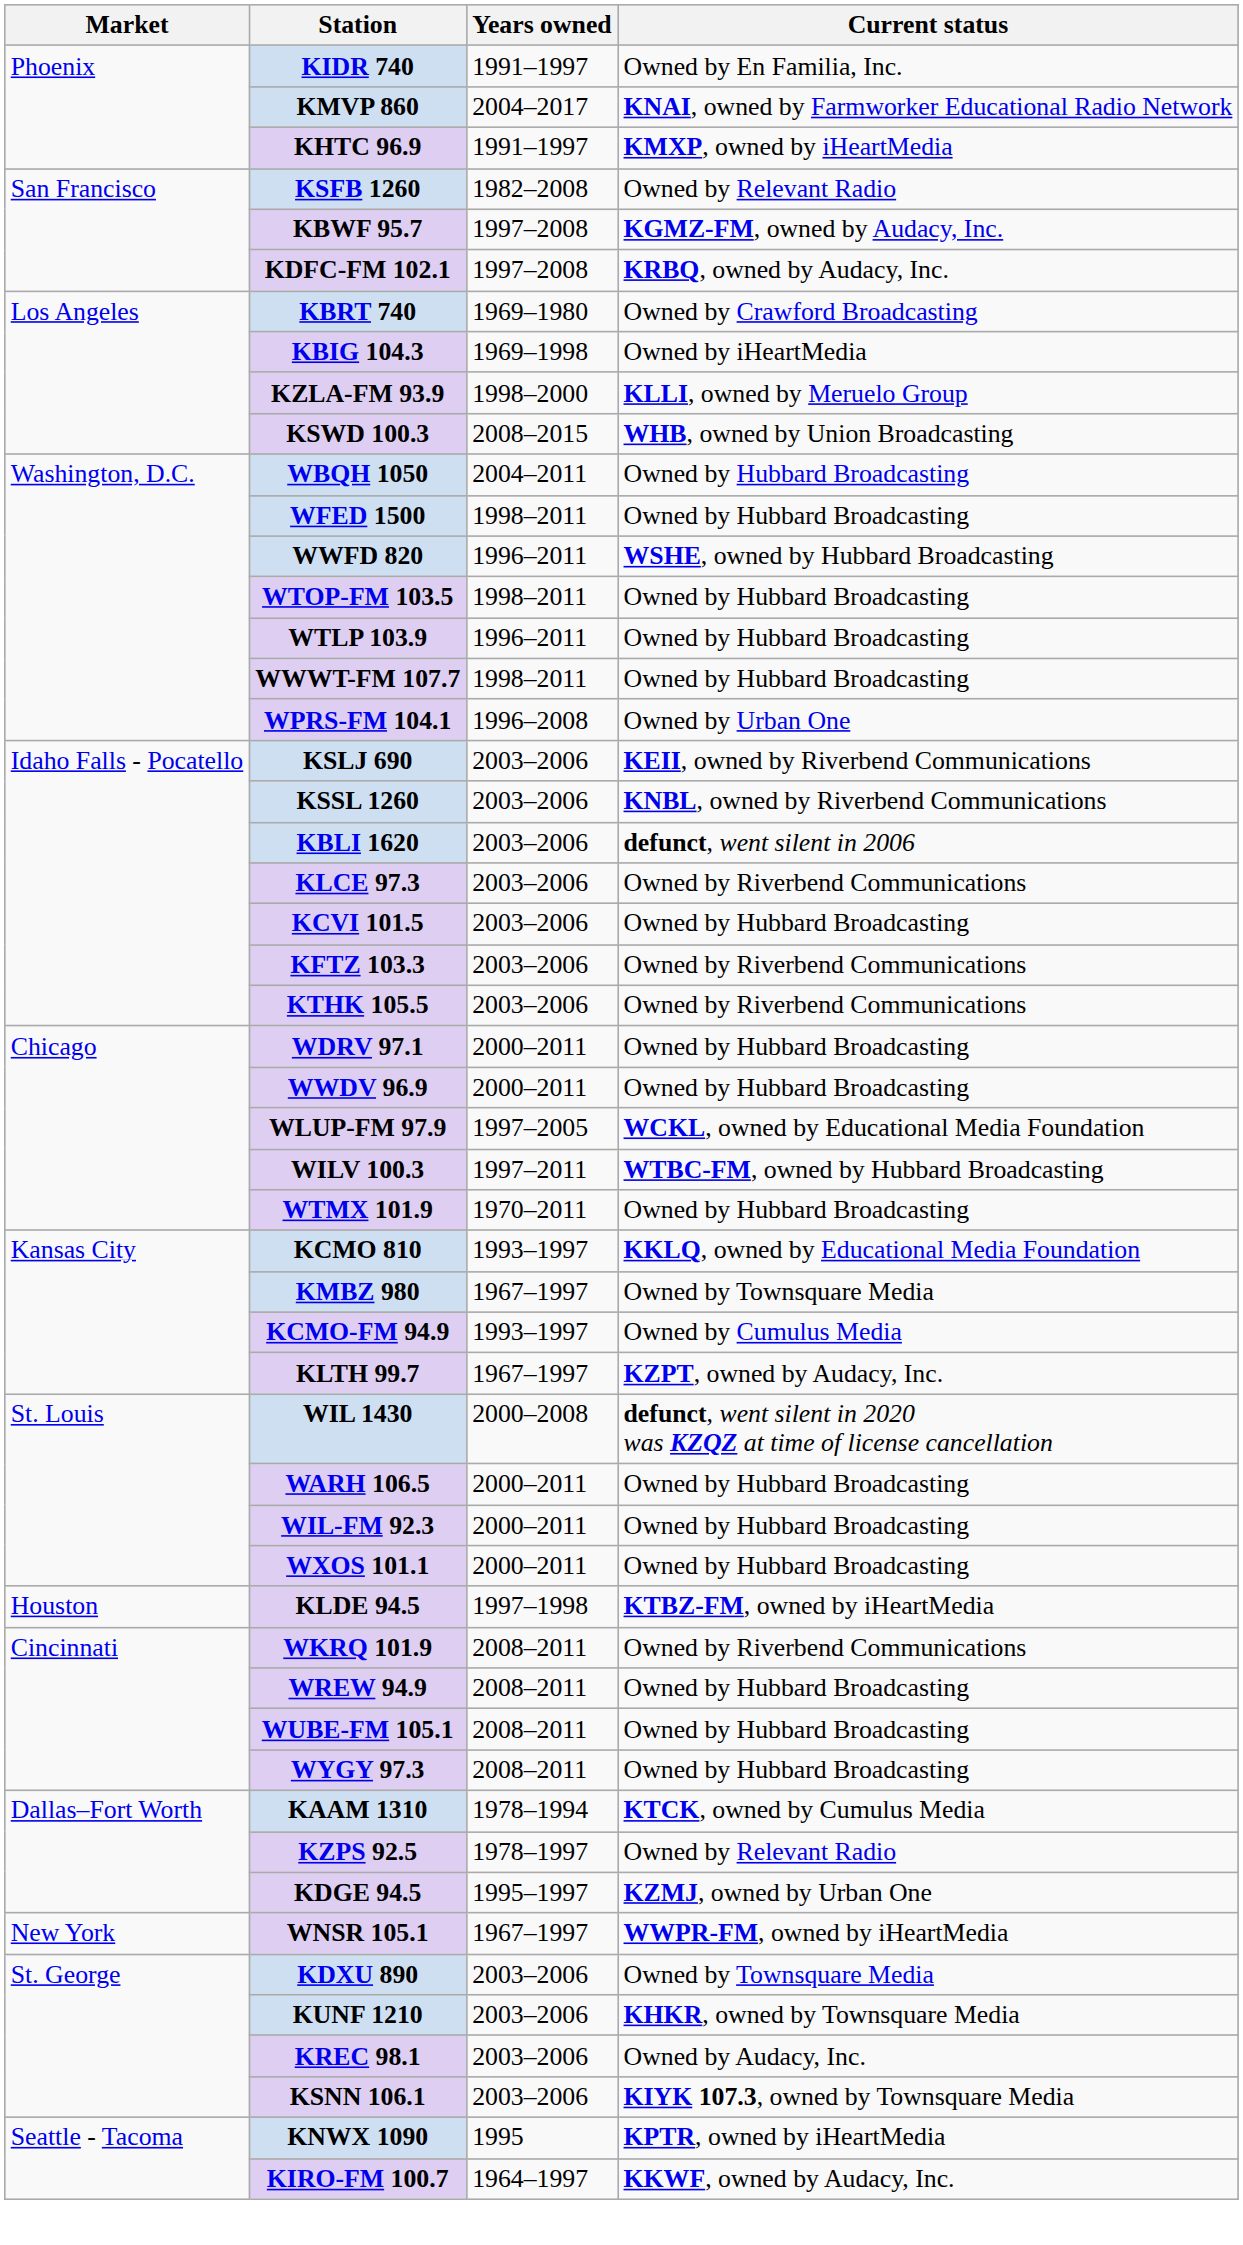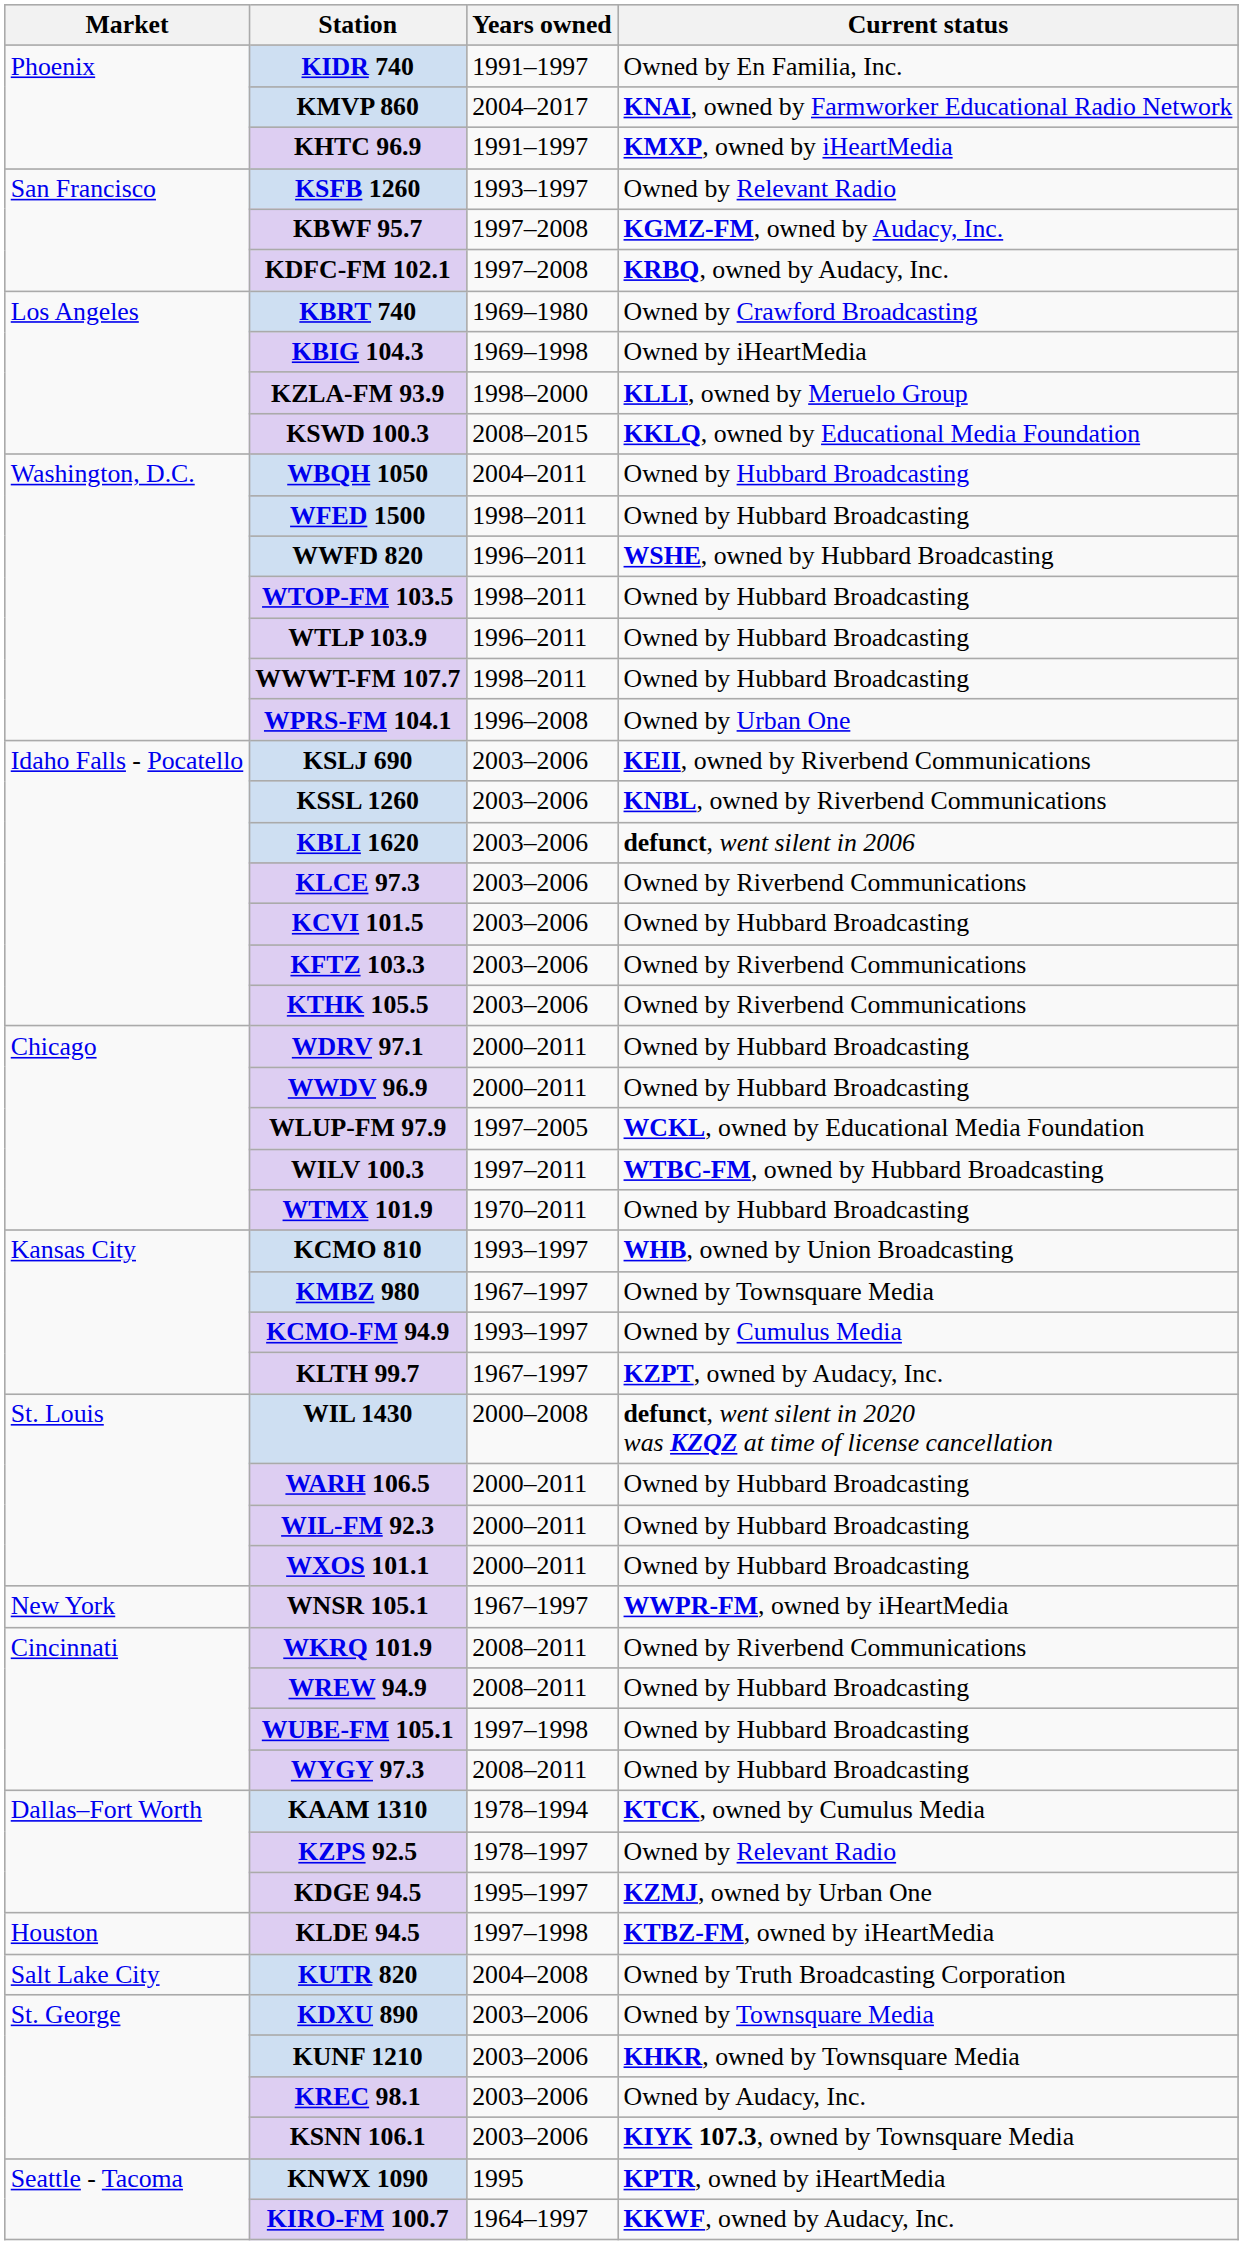(530, 188) 1982–2008 -> (530, 188) 1993–1997
(819, 433) WHB, owned by Union Broadcasting -> (882, 433) KKLQ, owned by Educational Media Foundation
(882, 1250) KKLQ, owned by Educational Media Foundation -> (819, 1250) WHB, owned by Union Broadcasting
rows swapped: (358, 1933) <-> (358, 1606)
(530, 1728) 2008–2011 -> (530, 1728) 1997–1998
+ row: (358, 1974)
